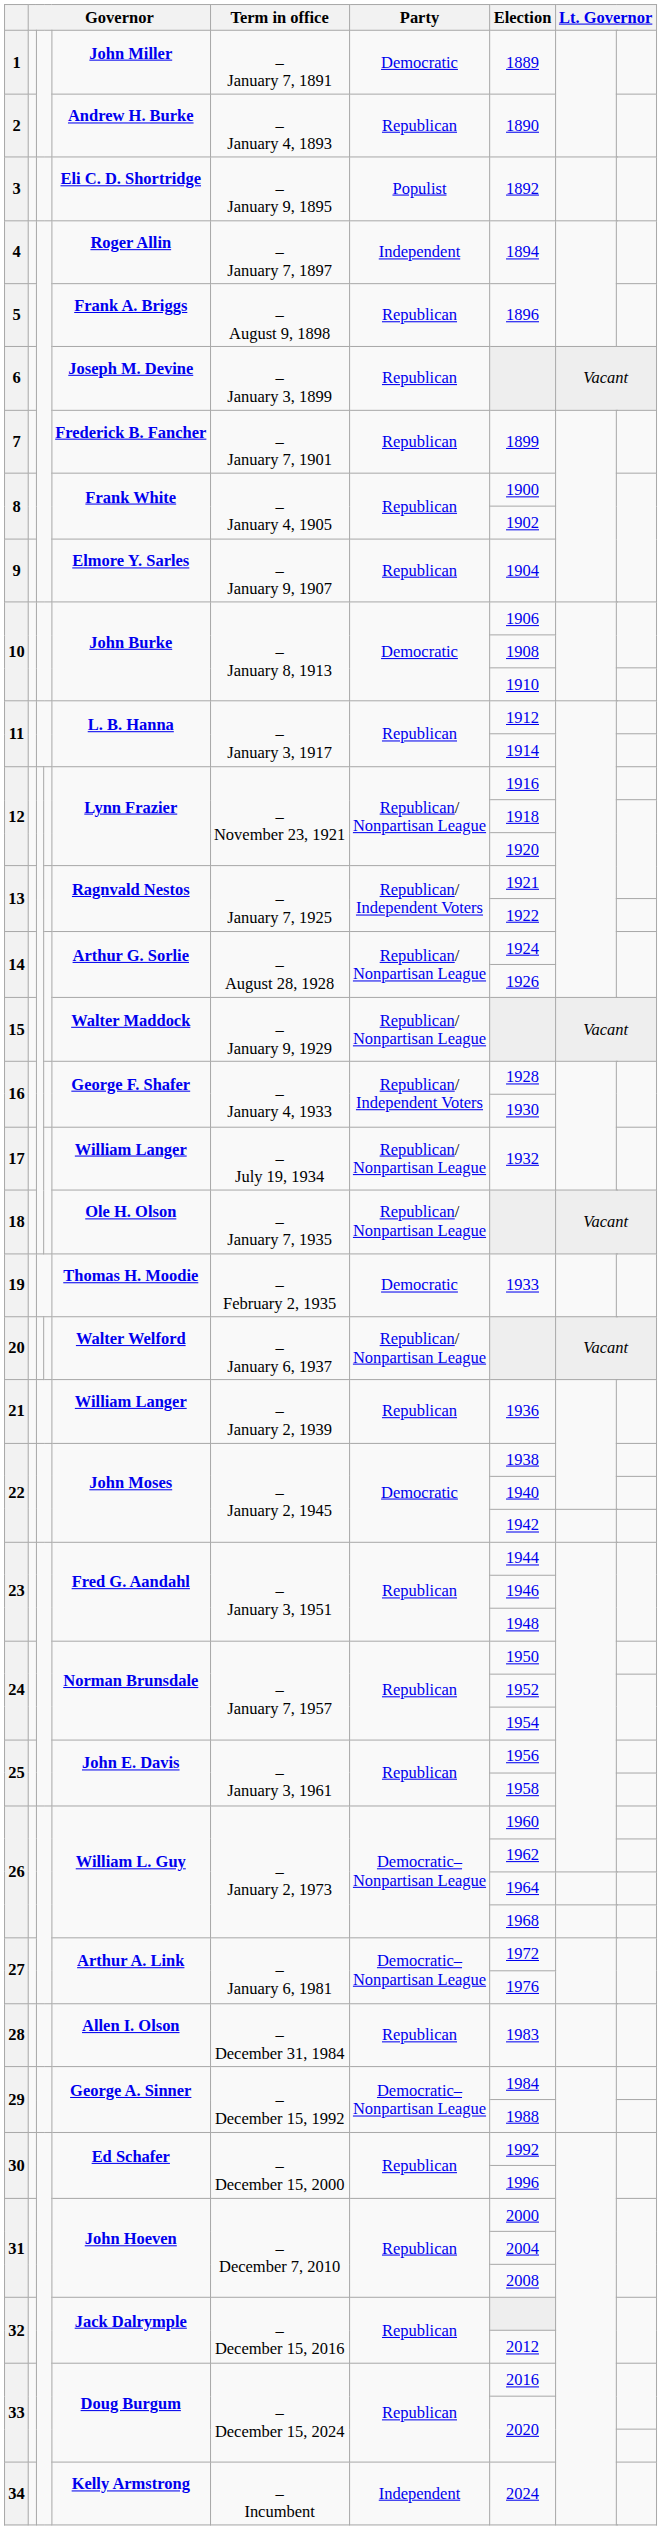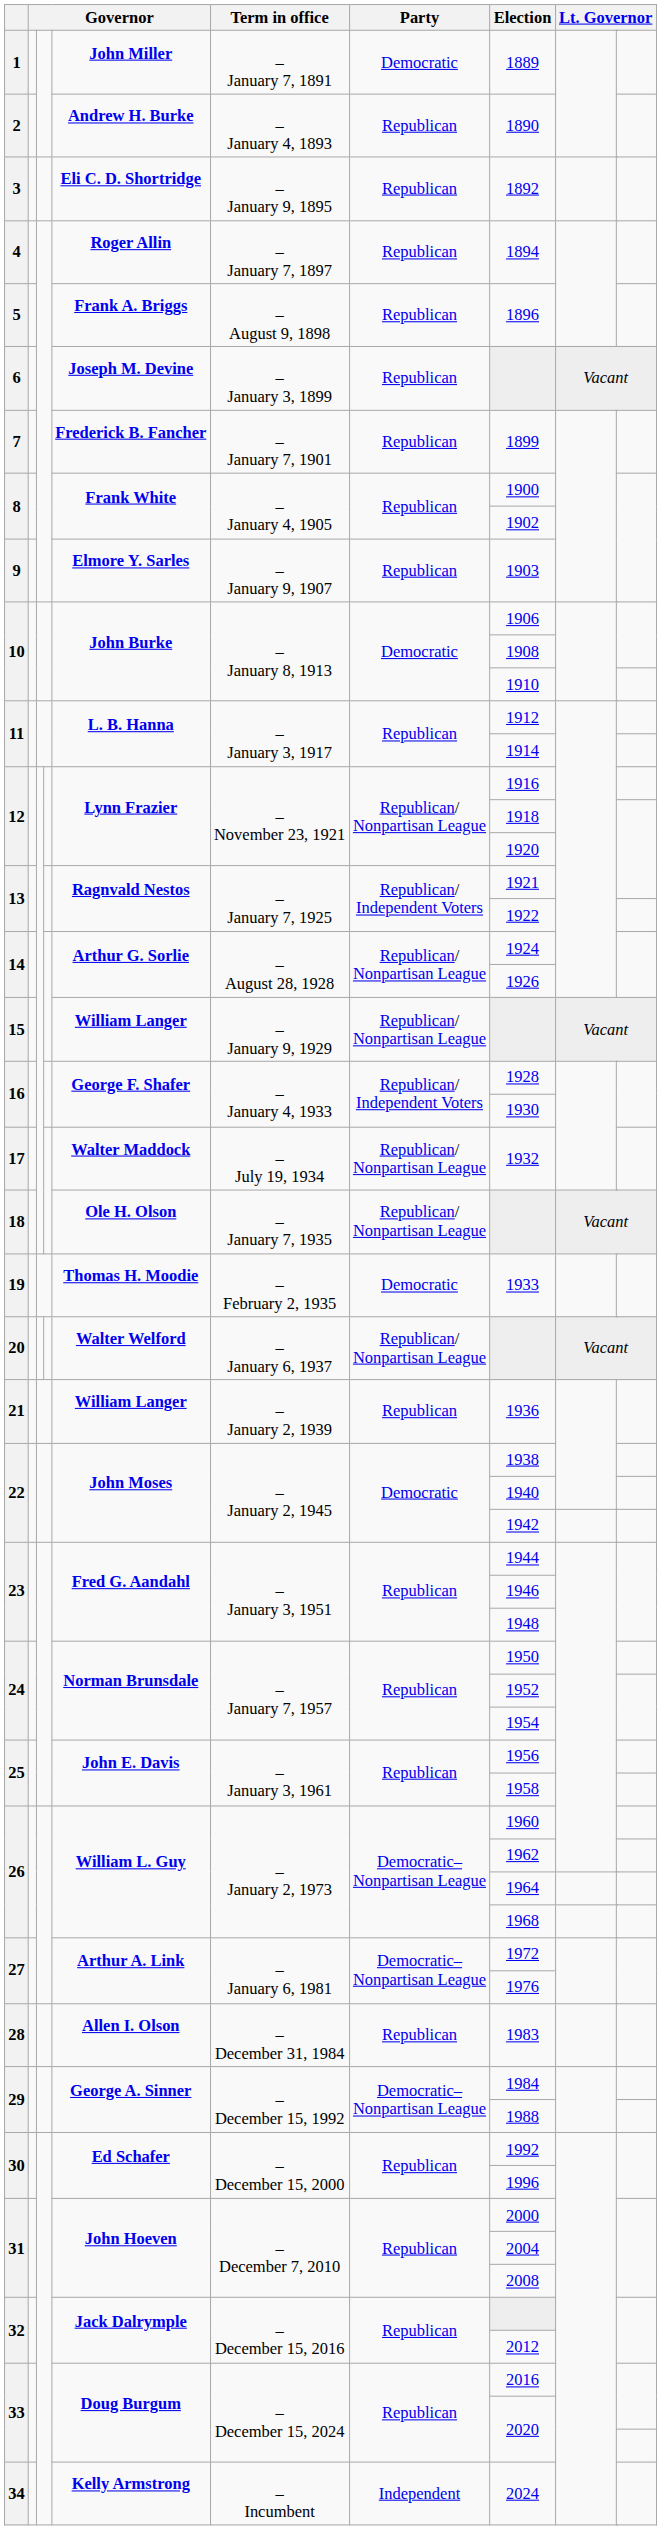(419, 188) Populist -> (419, 188) Republican
(419, 251) Independent -> (419, 251) Republican
(523, 570) 1904 -> (523, 570) 1903
(131, 1020) Walter Maddock -> (131, 1020) William Langer
(131, 1149) William Langer -> (131, 1149) Walter Maddock
